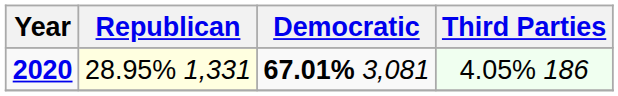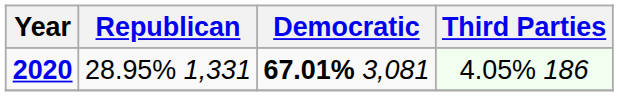(168, 70) lightyellow background -> (168, 70) no background
